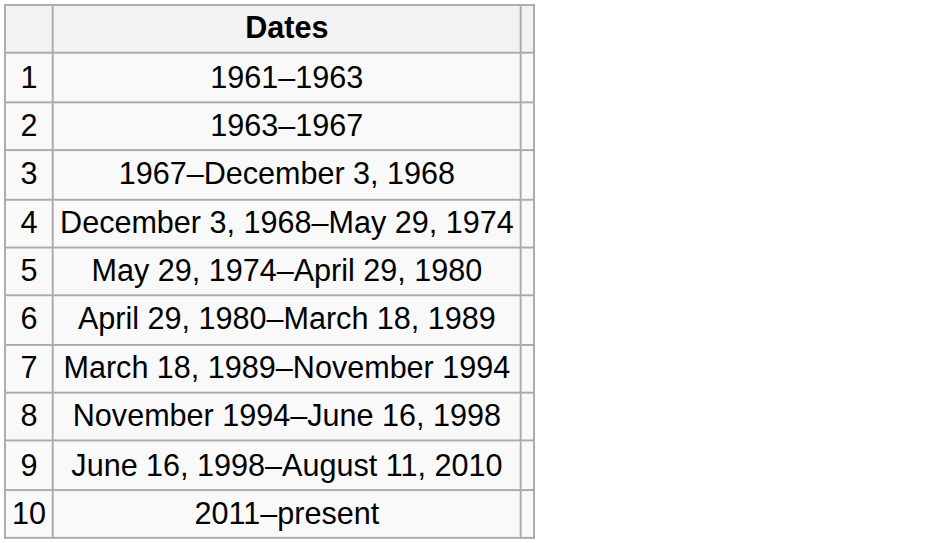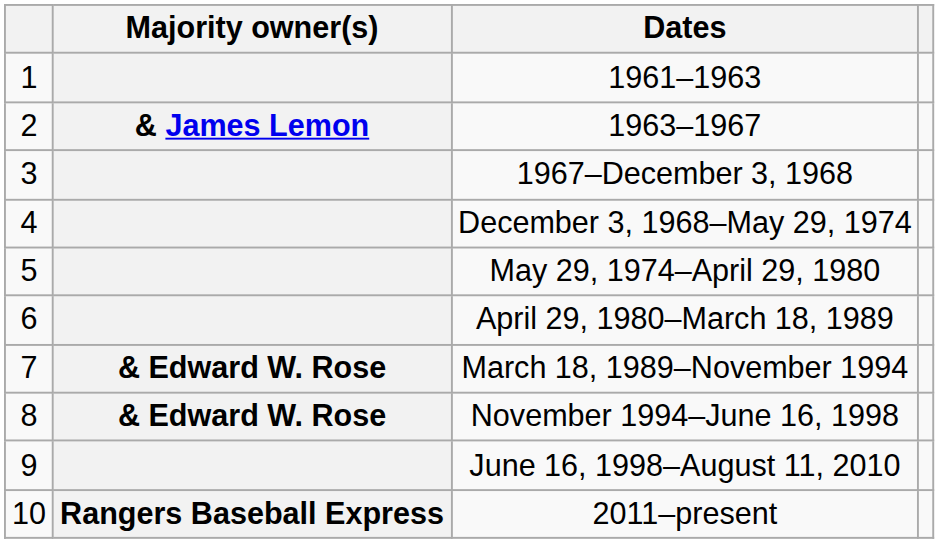+ column: (252, 28)
